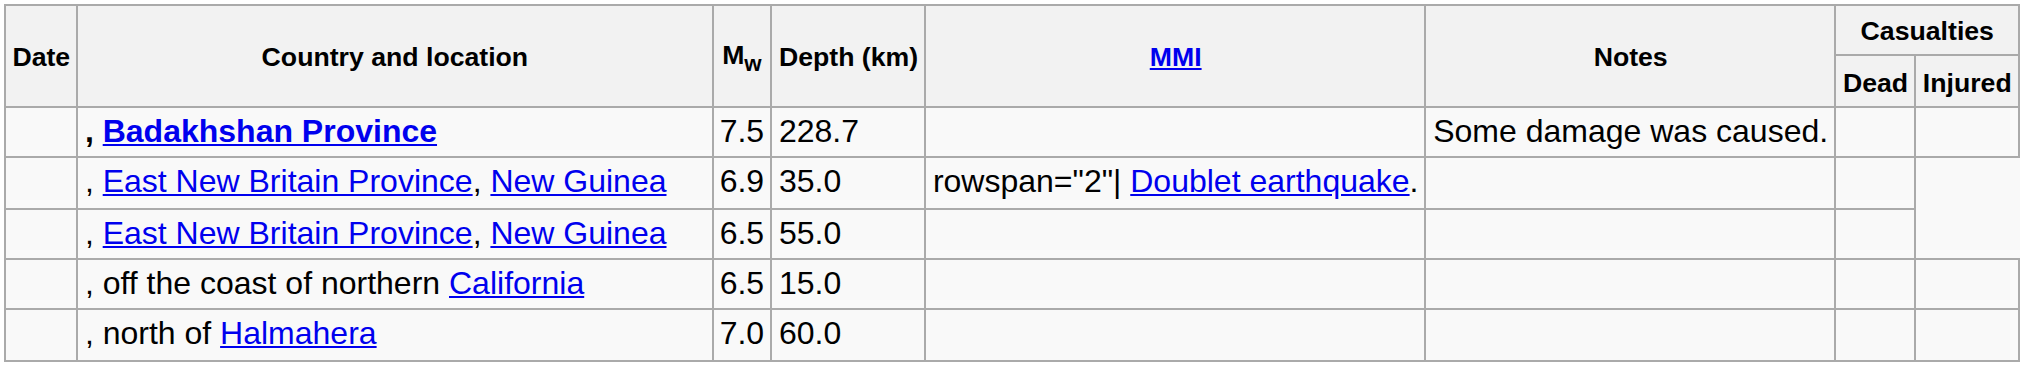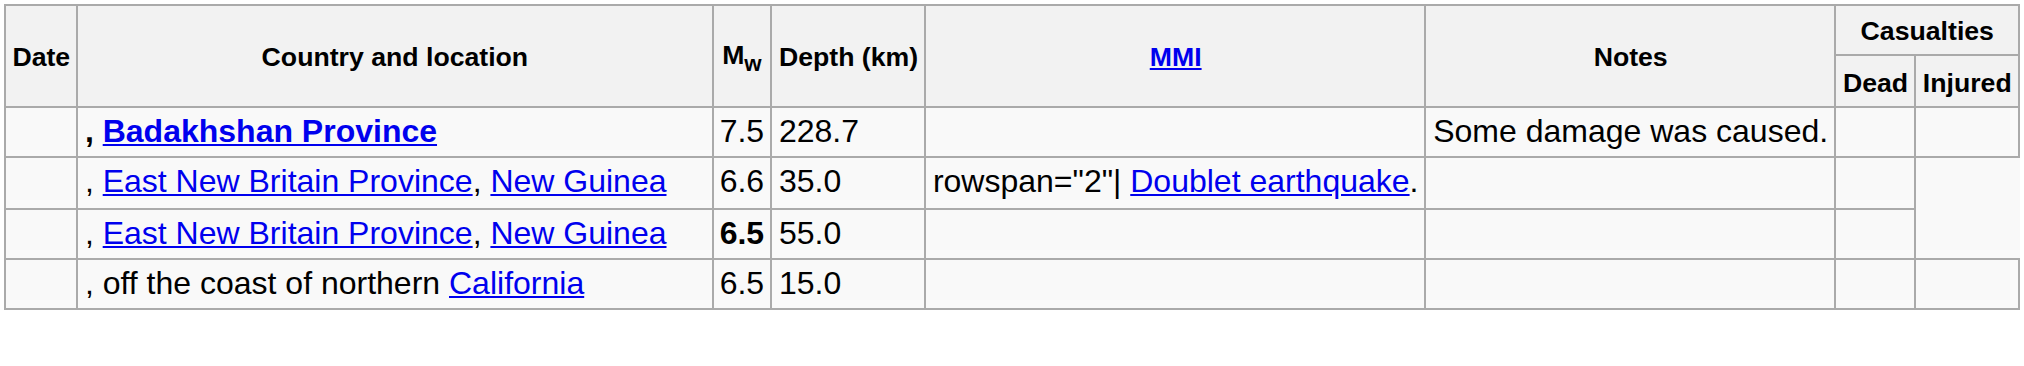(742, 182) 6.9 -> (742, 182) 6.6
(742, 232) normal -> (742, 232) bold
- row: (810, 334)
